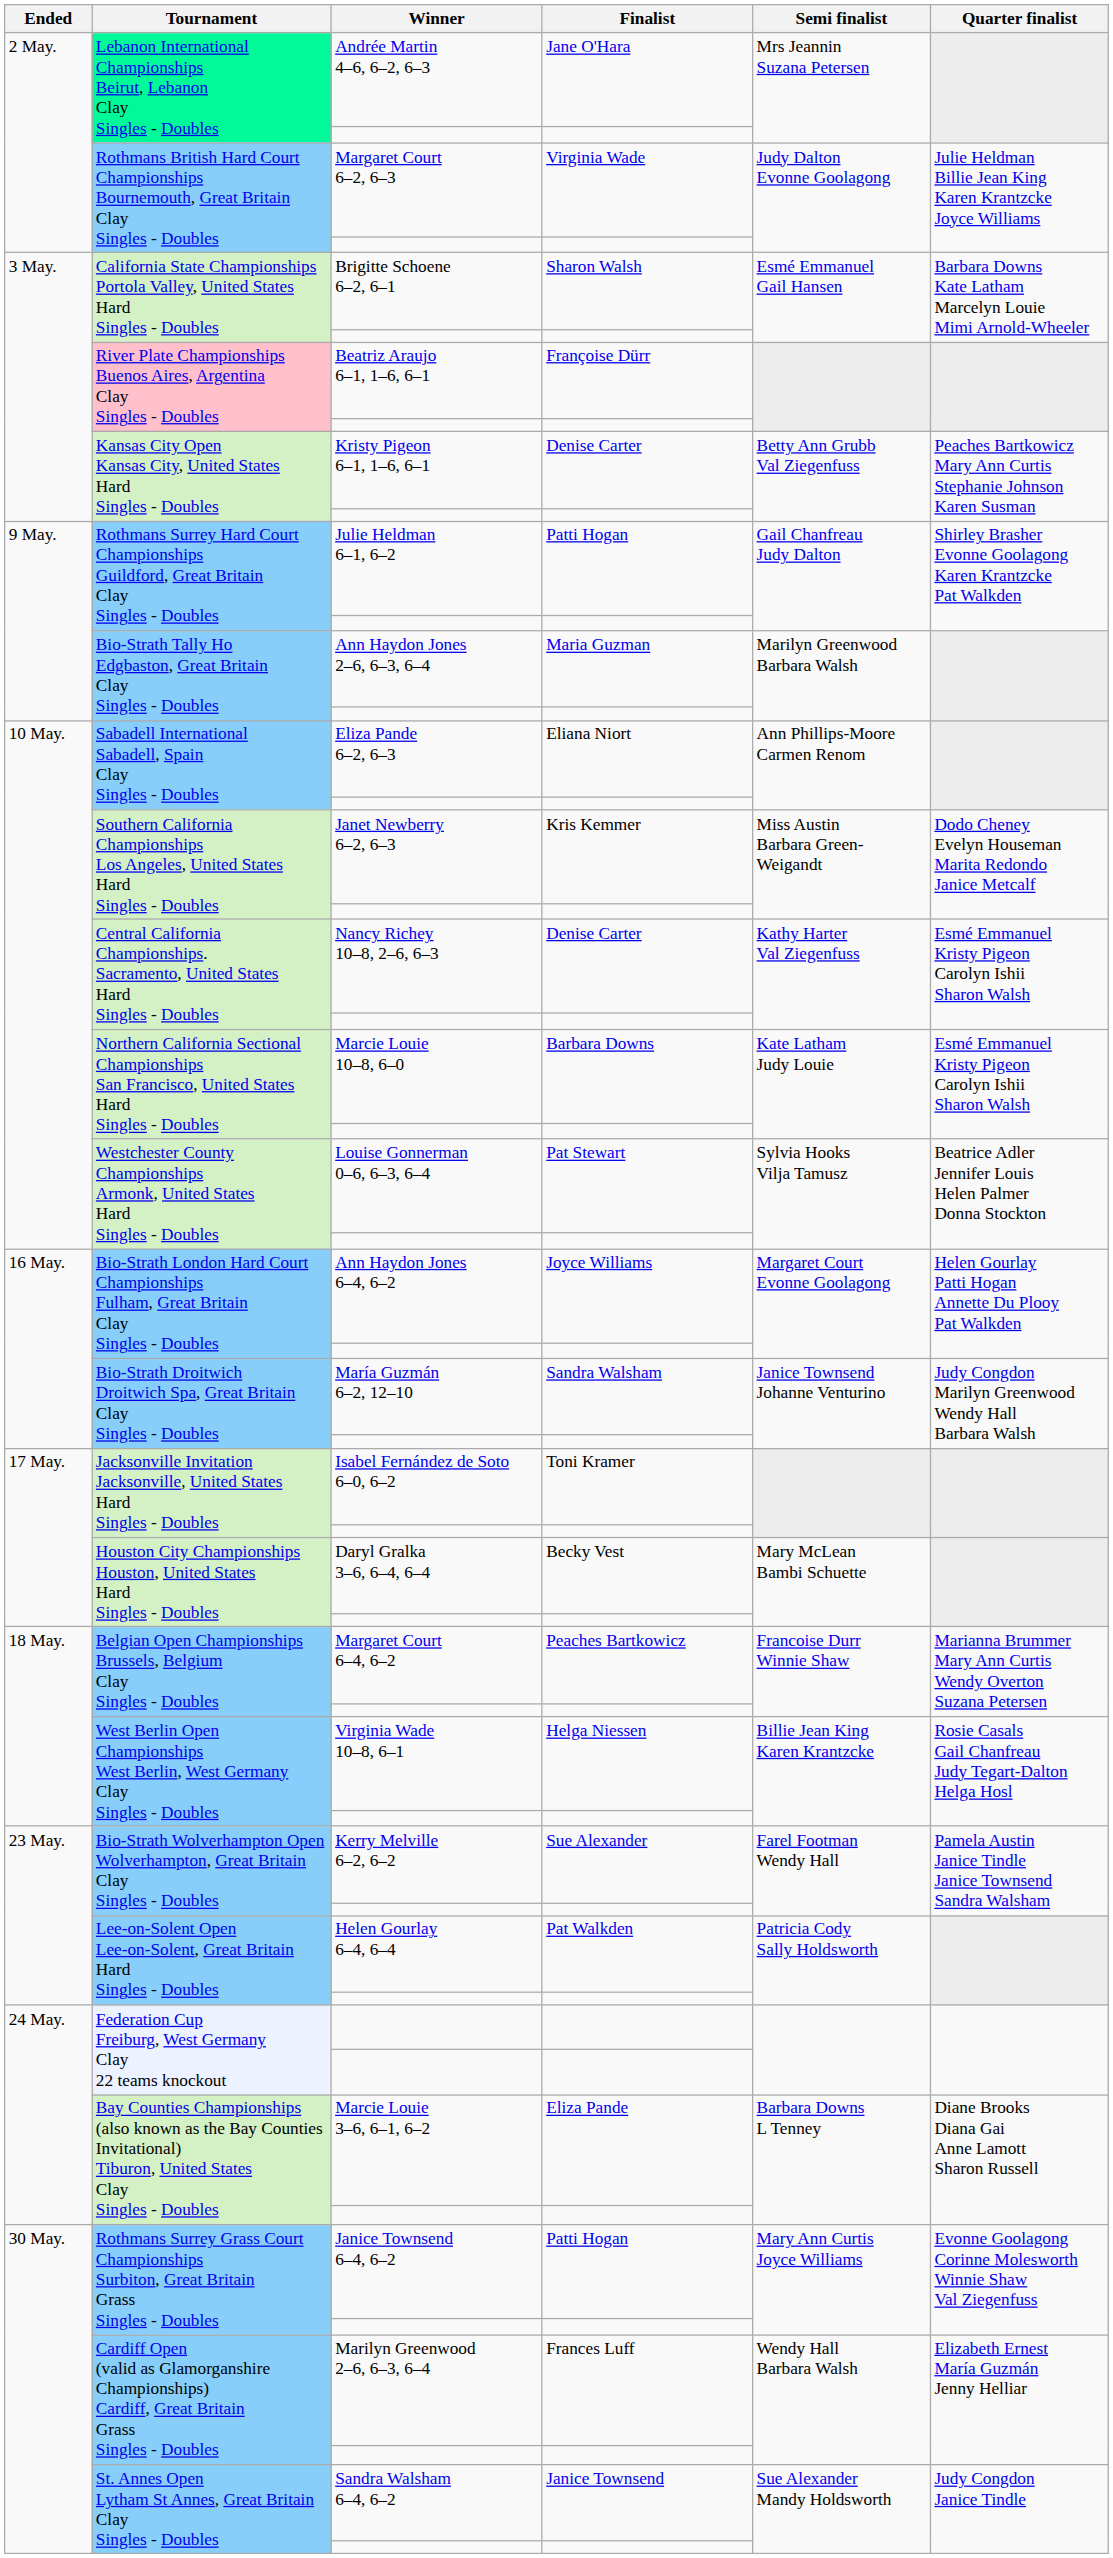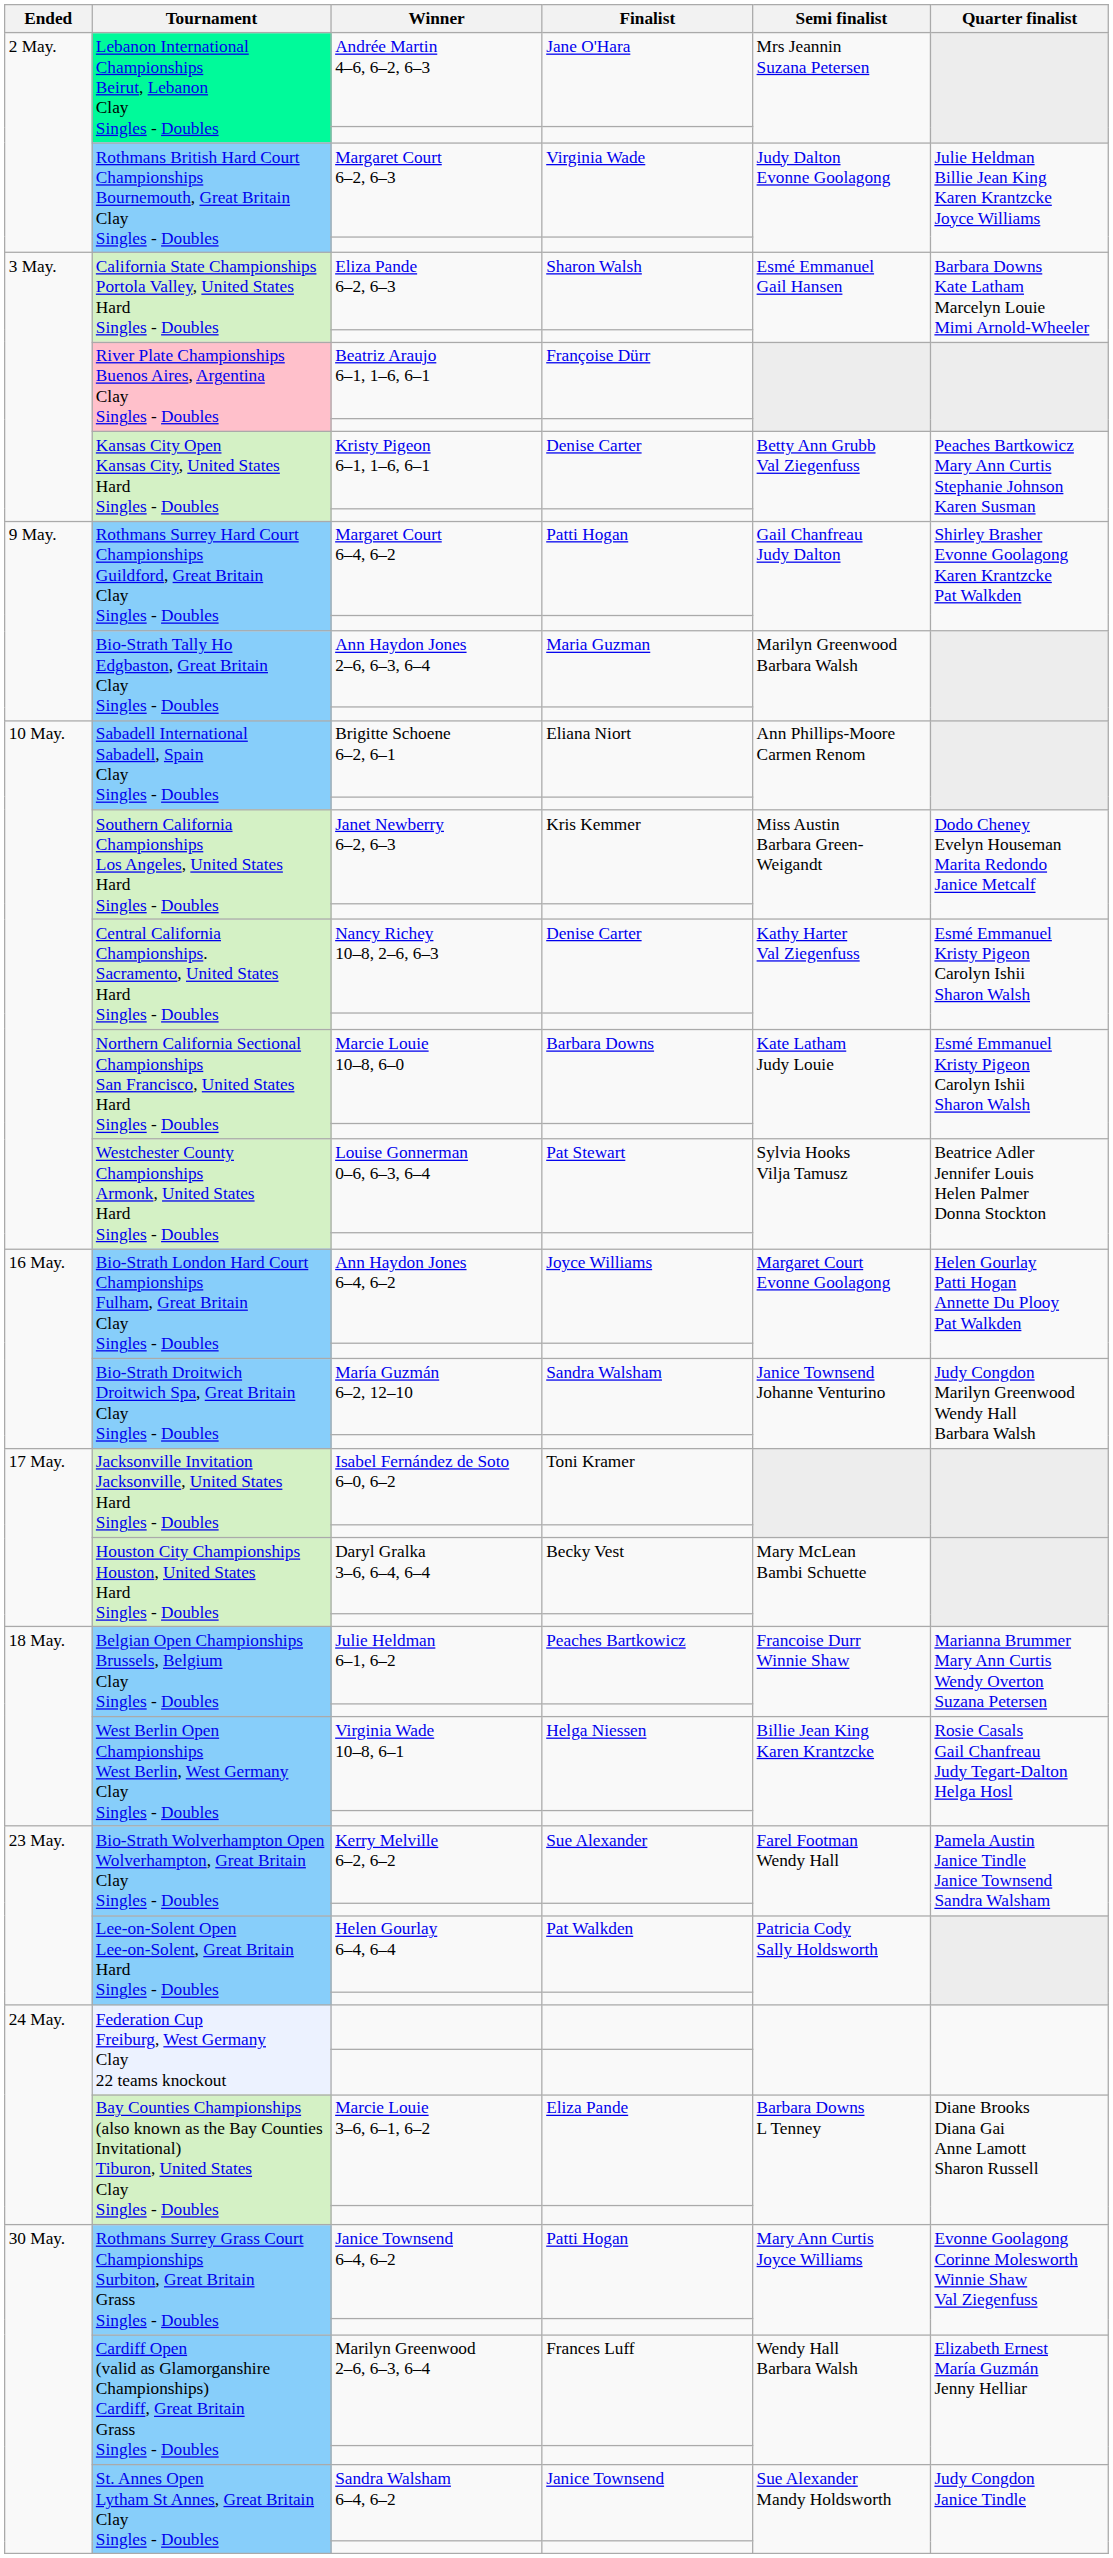(393, 276) Brigitte Schoene 6–2, 6–1 -> (376, 276) Eliza Pande 6–2, 6–3
(385, 544) Julie Heldman 6–1, 6–2 -> (388, 544) Margaret Court 6–4, 6–2
(376, 744) Eliza Pande 6–2, 6–3 -> (393, 744) Brigitte Schoene 6–2, 6–1
(388, 1650) Margaret Court 6–4, 6–2 -> (385, 1650) Julie Heldman 6–1, 6–2
